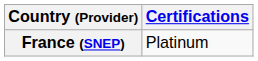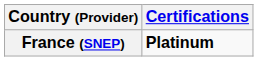(177, 42) normal -> (180, 42) bold
